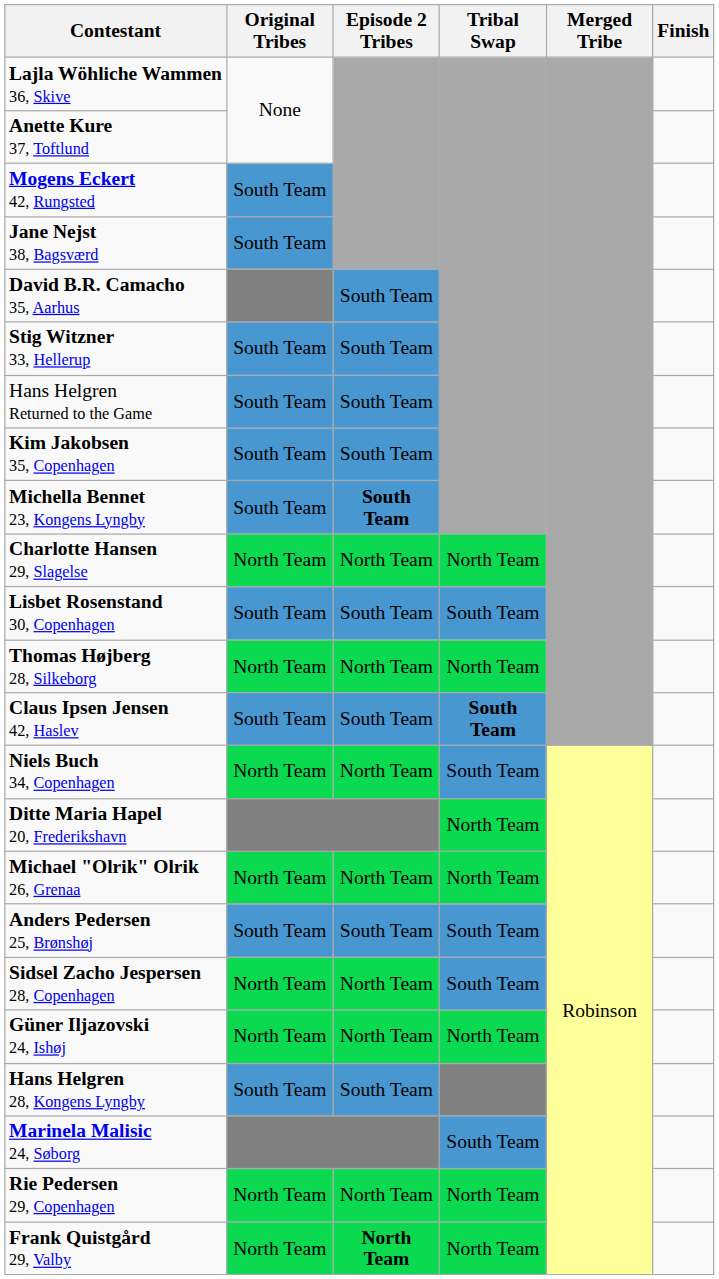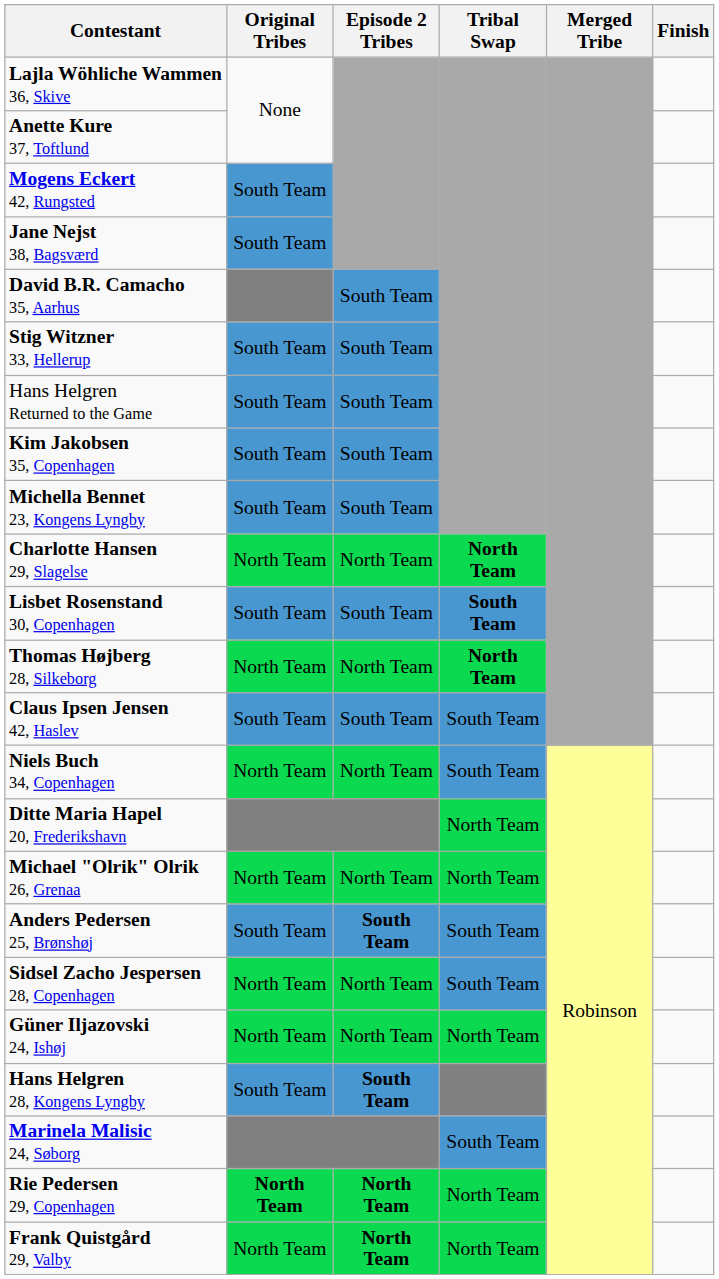(386, 507) bold -> (386, 507) normal
(493, 560) normal -> (493, 560) bold
(493, 613) normal -> (493, 613) bold
(493, 665) normal -> (493, 665) bold
(493, 718) bold -> (493, 718) normal
(386, 930) normal -> (386, 930) bold
(386, 1089) normal -> (386, 1089) bold
(280, 1195) normal -> (280, 1195) bold
(386, 1195) normal -> (386, 1195) bold
